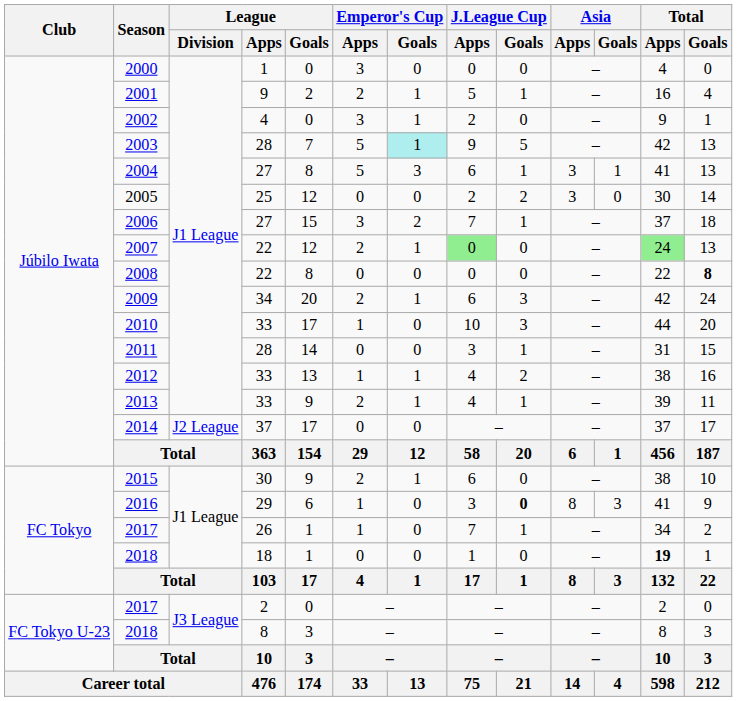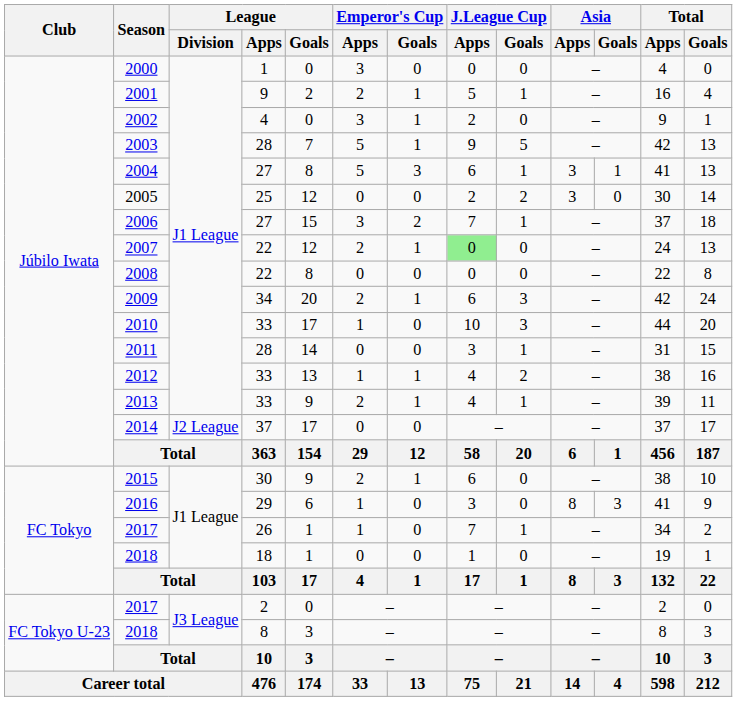(417, 145) paleturquoise background -> (417, 145) no background
(663, 247) lightgreen background -> (663, 247) no background
(708, 273) bold -> (708, 273) normal
(524, 504) bold -> (524, 504) normal
(663, 555) bold -> (663, 555) normal
